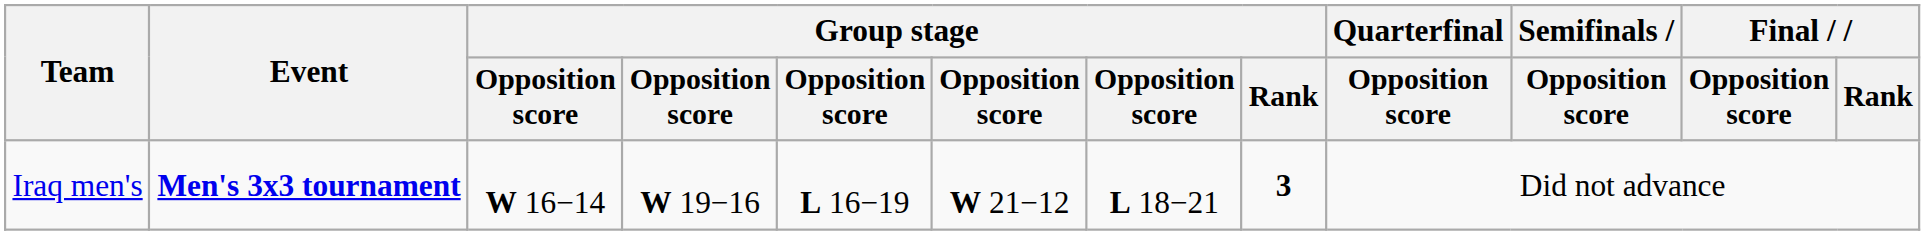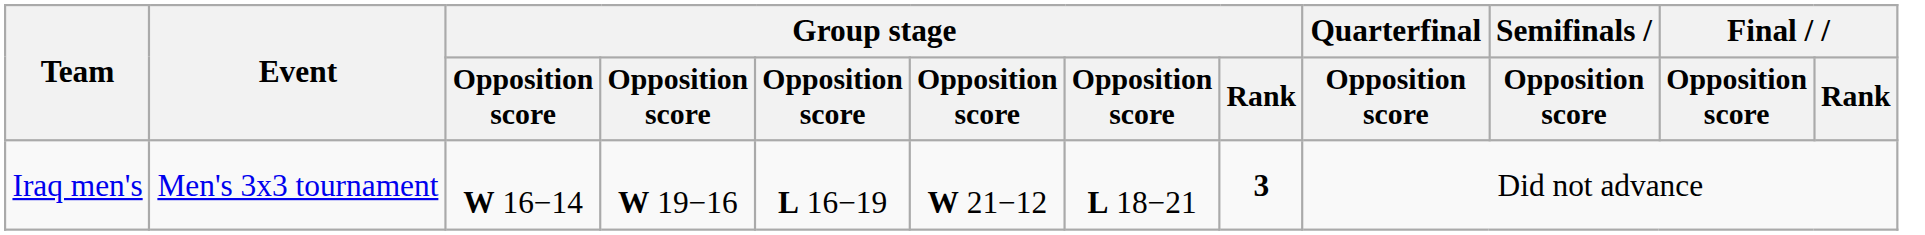(309, 184) bold -> (298, 184) normal
